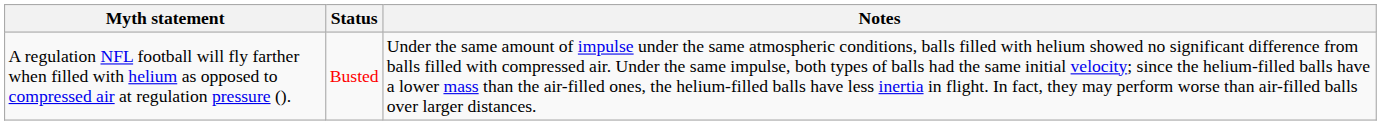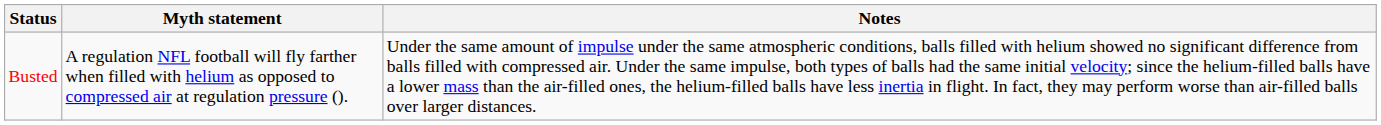columns swapped: (165, 18) <-> (354, 18)
